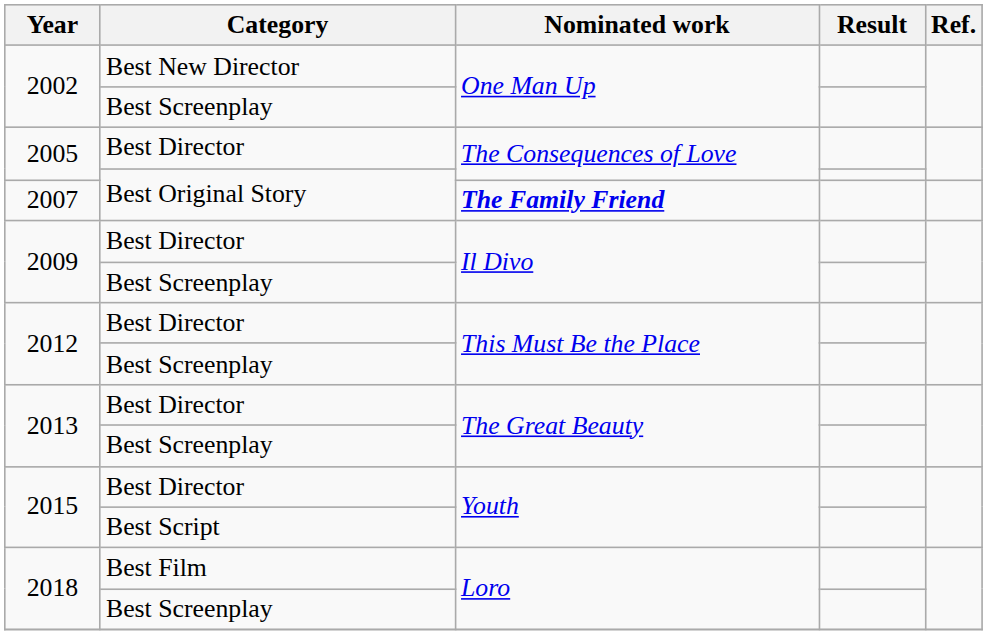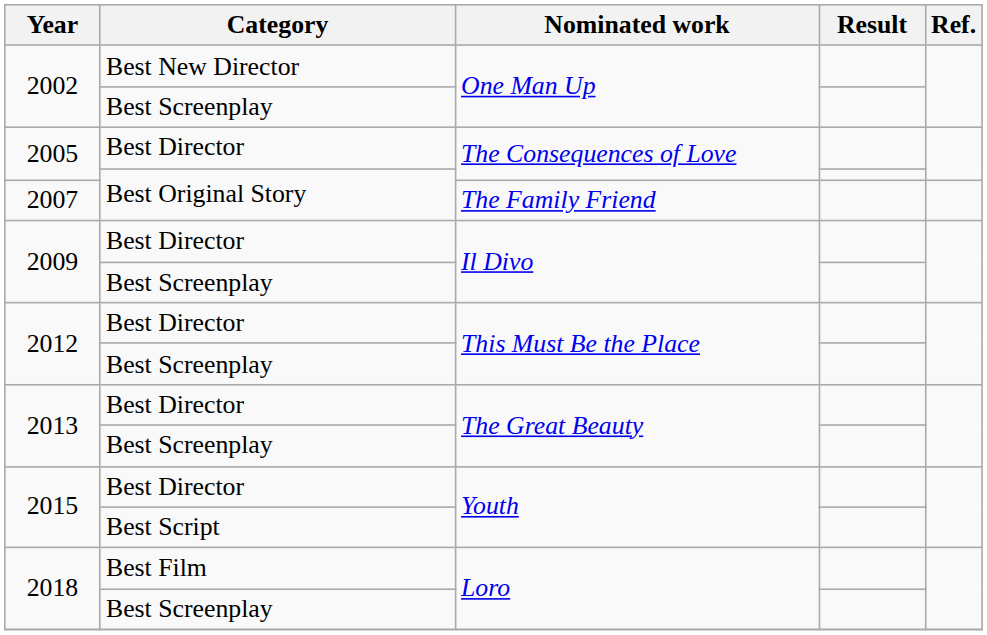(563, 200) bold -> (558, 200) normal
